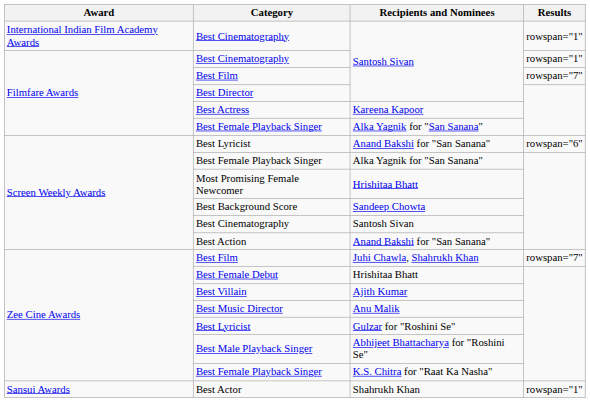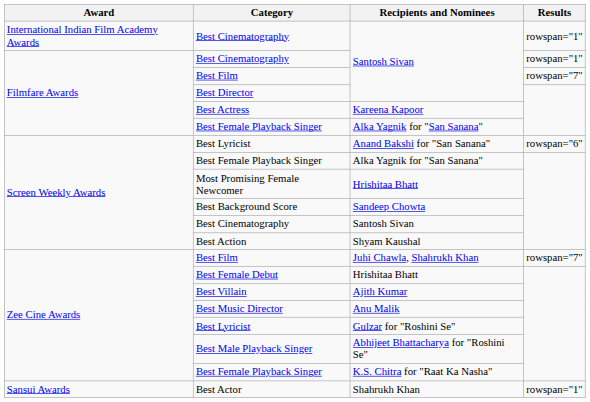(422, 241) Anand Bakshi for "San Sanana" -> (387, 241) Shyam Kaushal
